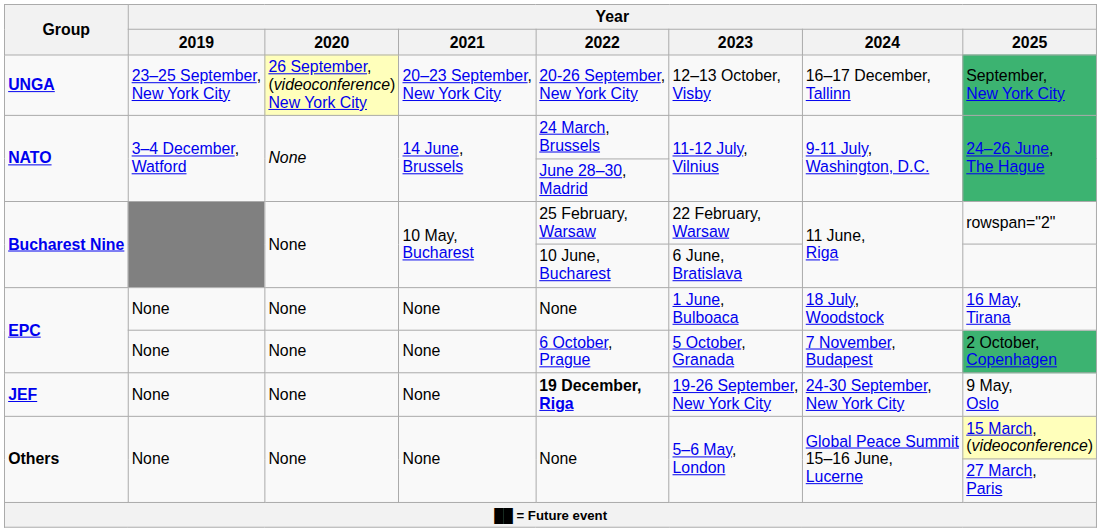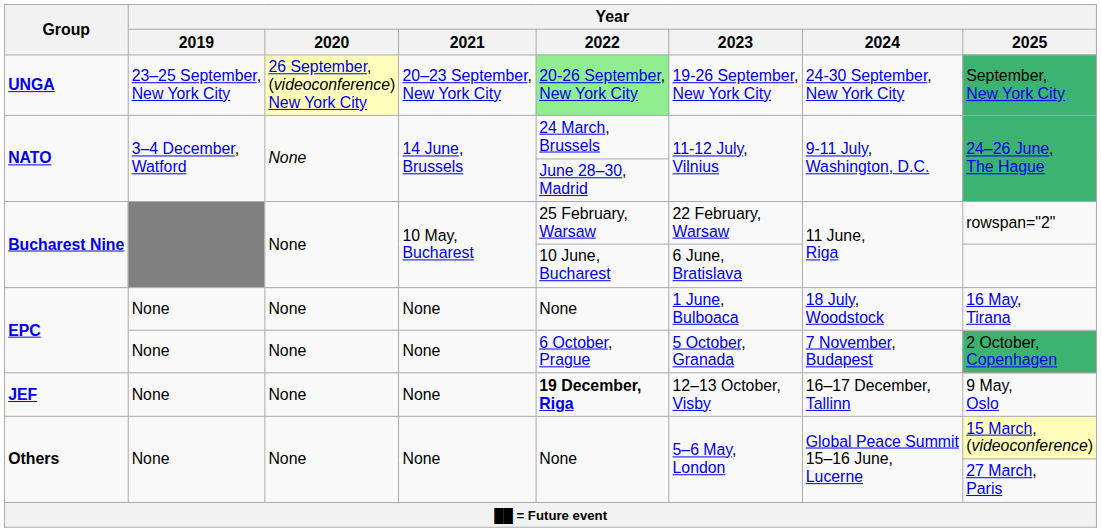(602, 85) no background -> (602, 85) lightgreen background
(727, 85) 12–13 October, Visby -> (735, 85) 19-26 September, New York City
(868, 85) 16–17 December, Tallinn -> (869, 85) 24-30 September, New York City
(735, 394) 19-26 September, New York City -> (727, 394) 12–13 October, Visby
(869, 394) 24-30 September, New York City -> (868, 394) 16–17 December, Tallinn
